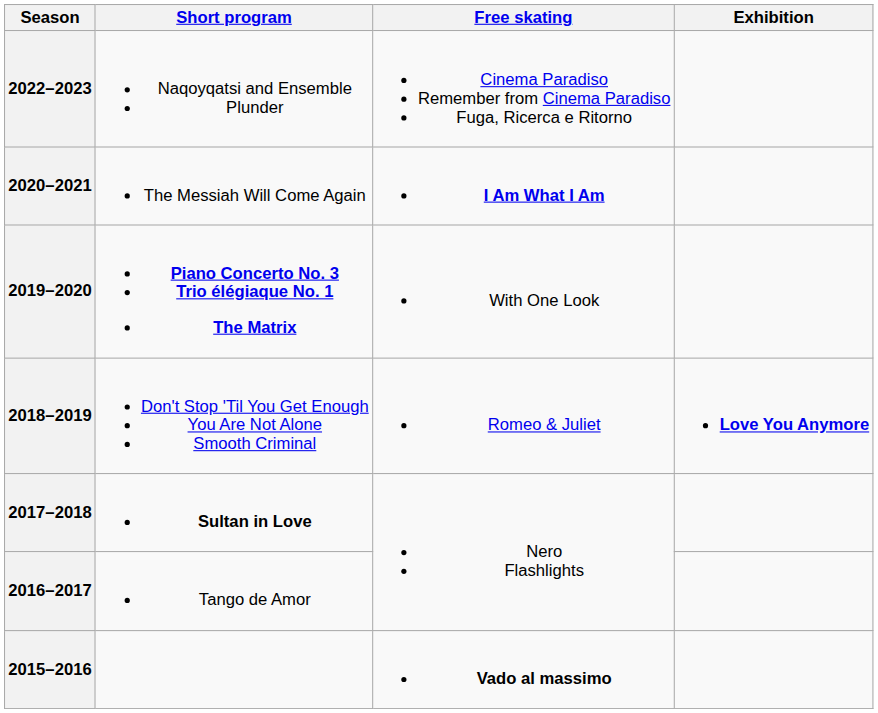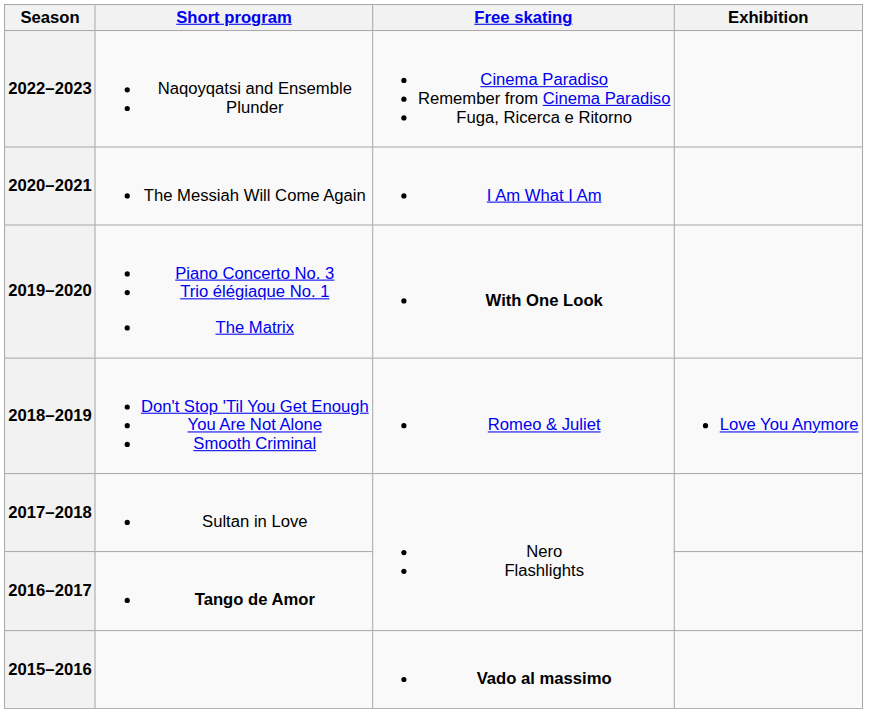(523, 195) bold -> (523, 195) normal
(234, 301) bold -> (234, 301) normal
(523, 301) normal -> (523, 301) bold
(774, 425) bold -> (768, 425) normal
(234, 522) bold -> (234, 522) normal
(234, 600) normal -> (234, 600) bold
